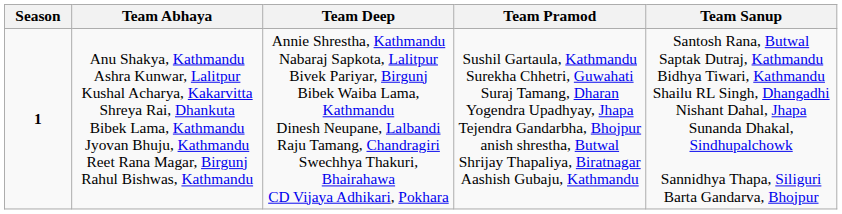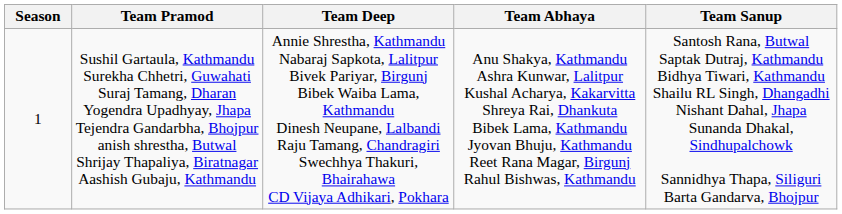columns swapped: (167, 16) <-> (550, 16)
(38, 118) bold -> (38, 118) normal
